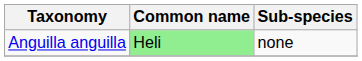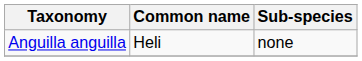(147, 42) lightgreen background -> (147, 42) no background
